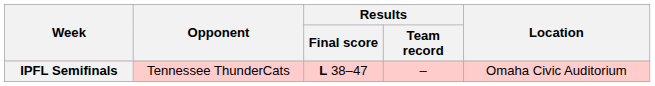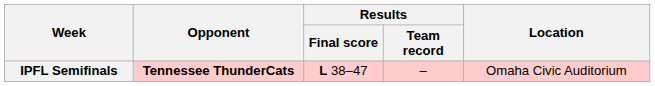(218, 71) normal -> (218, 71) bold
